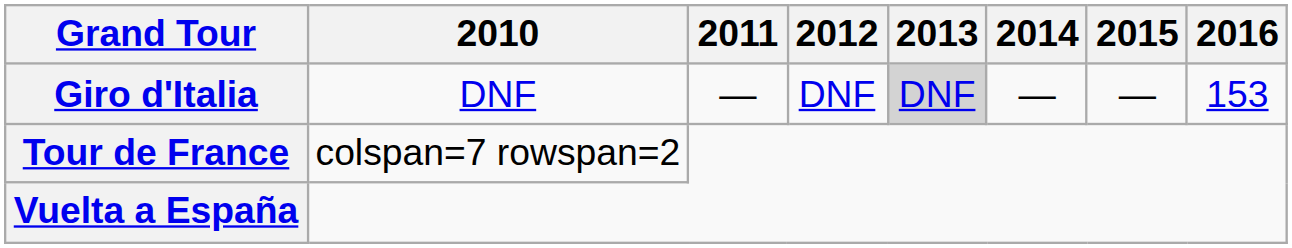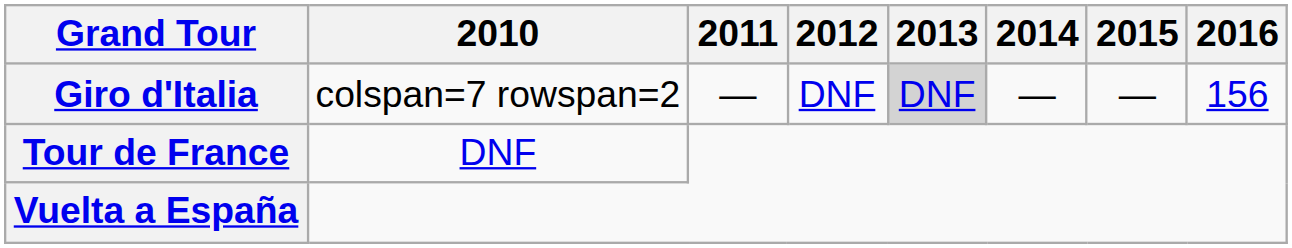(498, 93) DNF -> (498, 93) colspan=7 rowspan=2
(1237, 93) 153 -> (1237, 93) 156
(498, 152) colspan=7 rowspan=2 -> (498, 152) DNF
